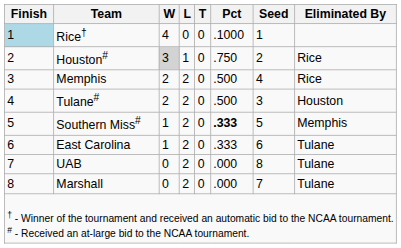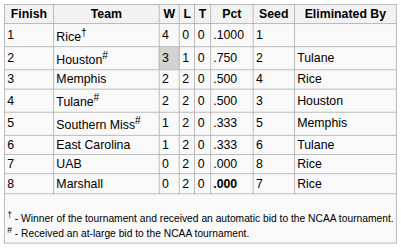(11, 35) lightblue background -> (11, 35) no background
(309, 58) Rice -> (316, 58) Tulane
(225, 123) bold -> (225, 123) normal
(316, 164) Tulane -> (309, 164) Rice
(225, 183) normal -> (225, 183) bold
(316, 183) Tulane -> (309, 183) Rice
